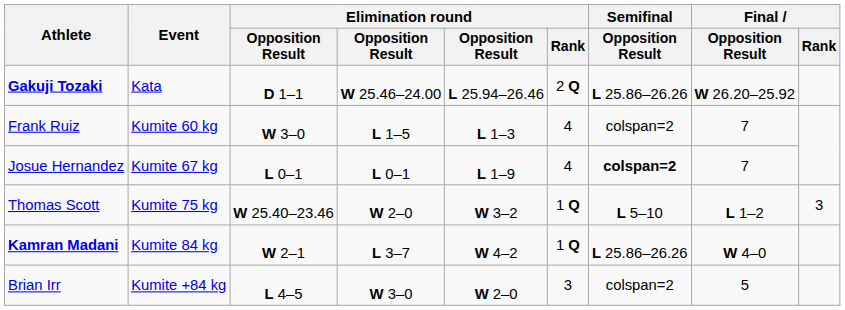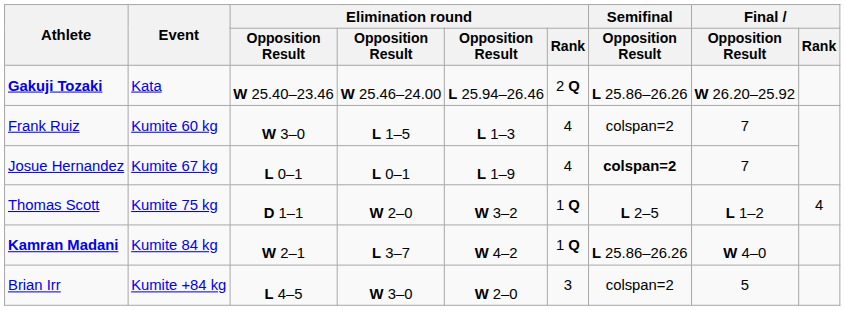(284, 94) D 1–1 -> (284, 94) W 25.40–23.46
(284, 214) W 25.40–23.46 -> (284, 214) D 1–1
(640, 214) L 5–10 -> (640, 214) L 2–5
(819, 206) 3 -> (819, 206) 4
